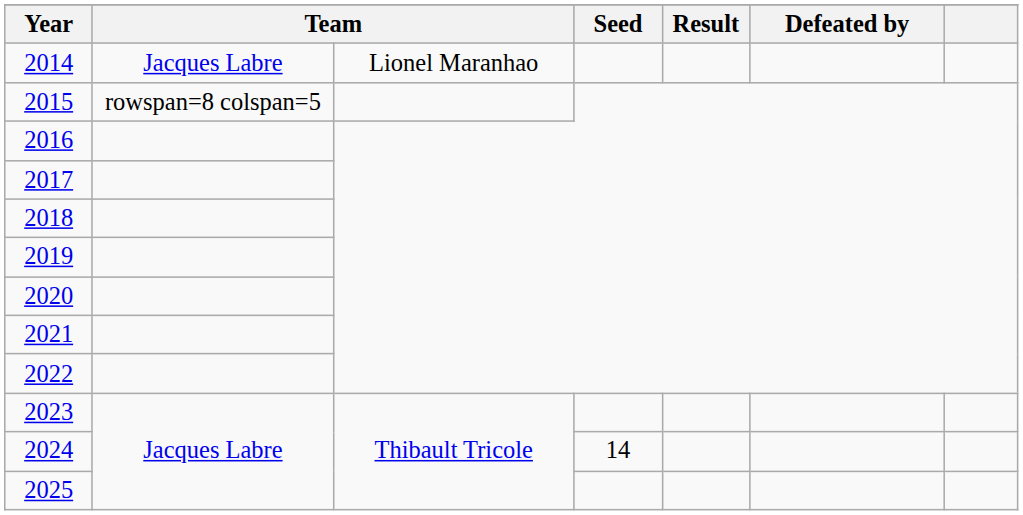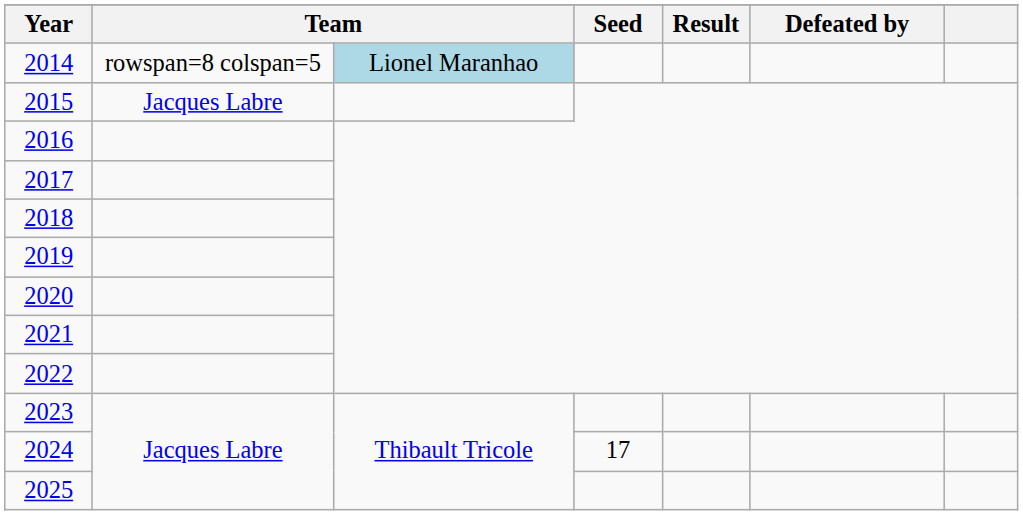(213, 62) Jacques Labre -> (213, 62) rowspan=8 colspan=5
(454, 62) no background -> (454, 62) lightblue background
(213, 101) rowspan=8 colspan=5 -> (213, 101) Jacques Labre
(618, 450) 14 -> (618, 450) 17
